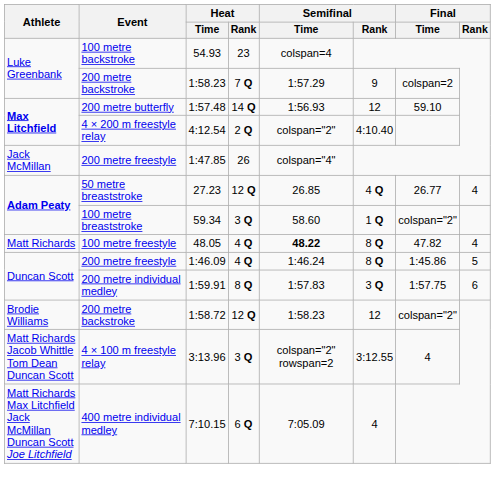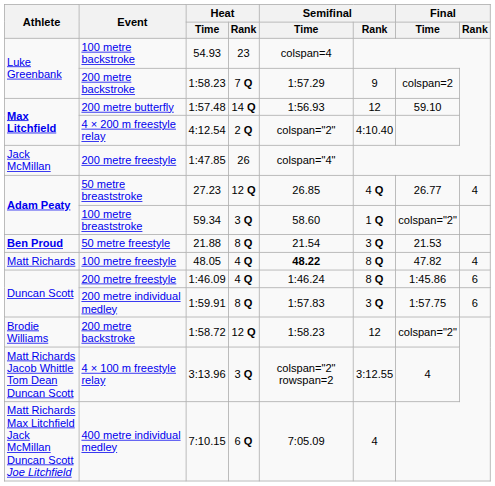+ row: (207, 244)
(475, 262) 5 -> (475, 279) 6
